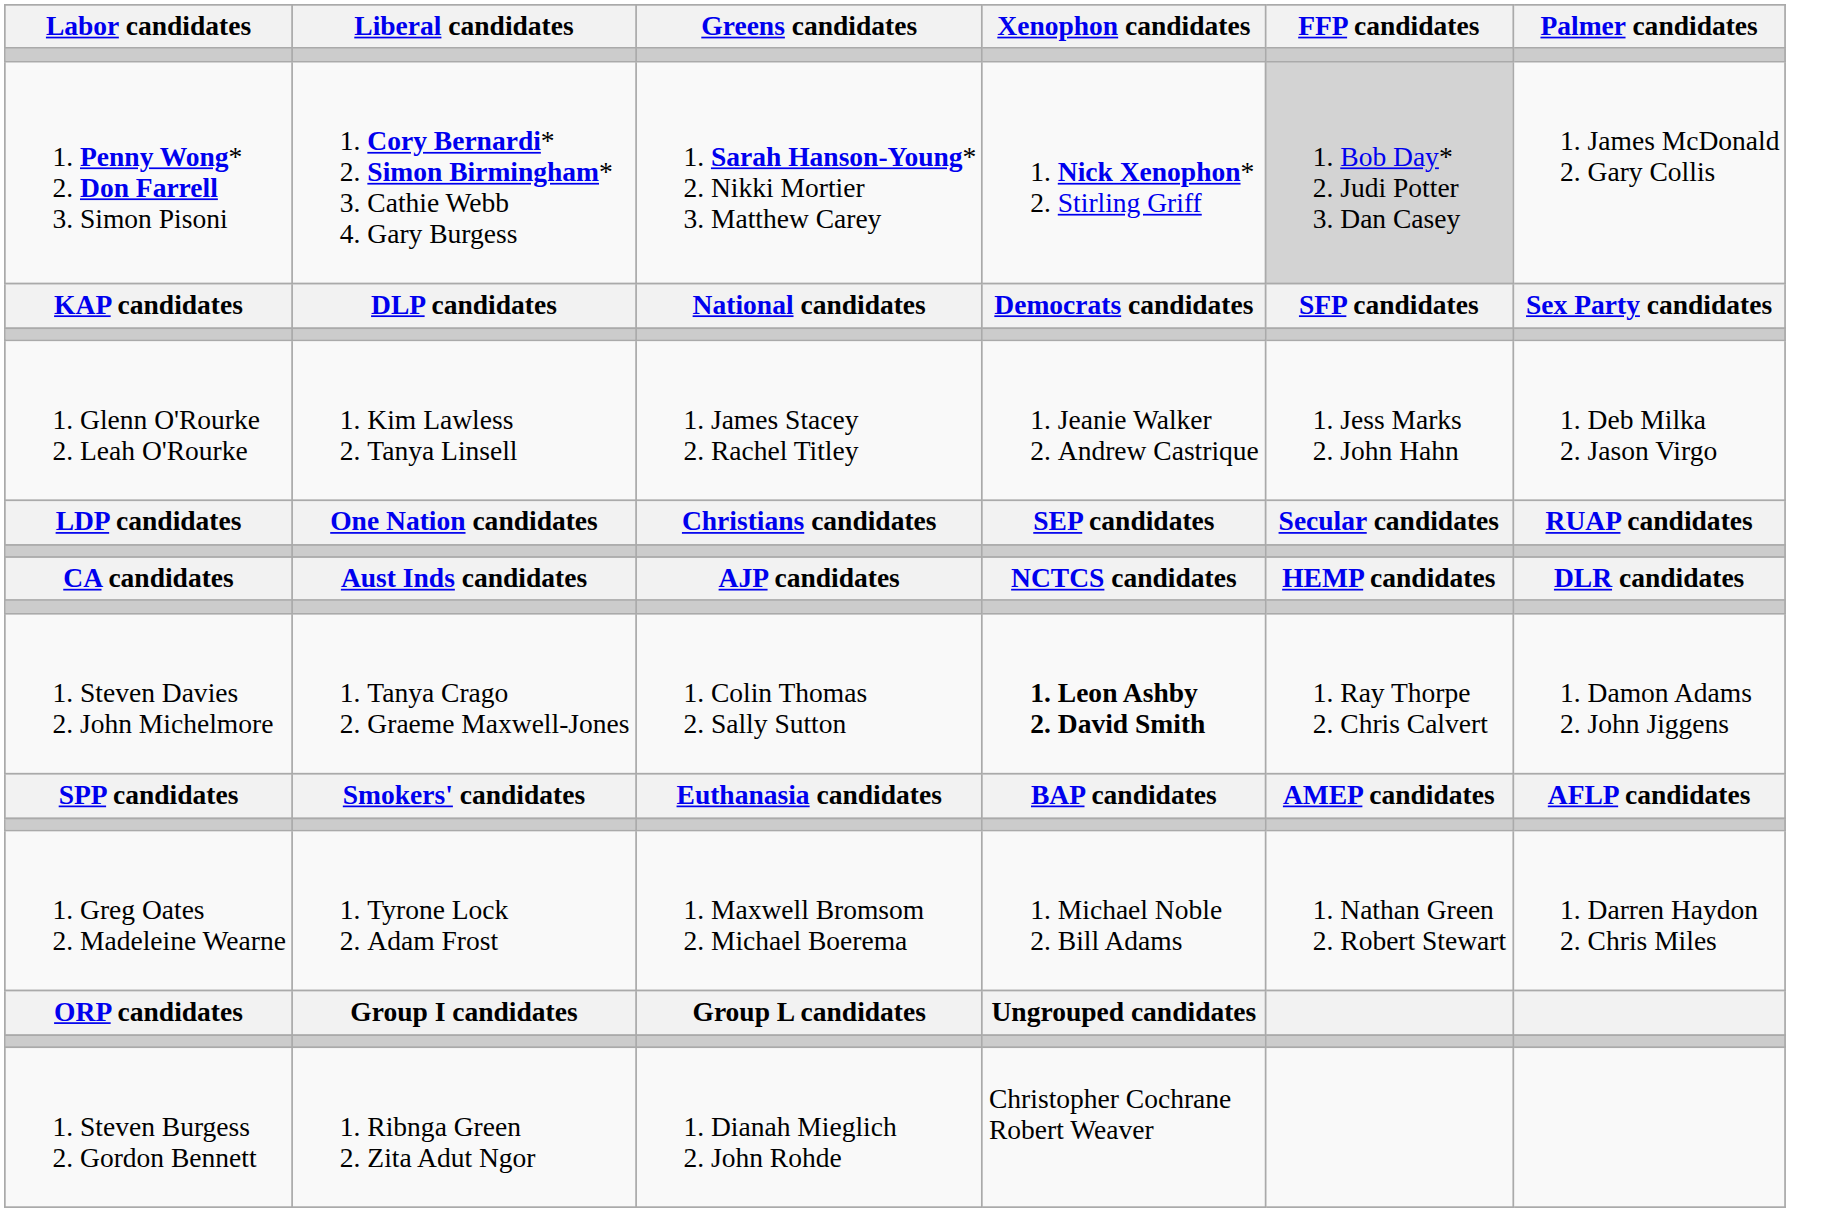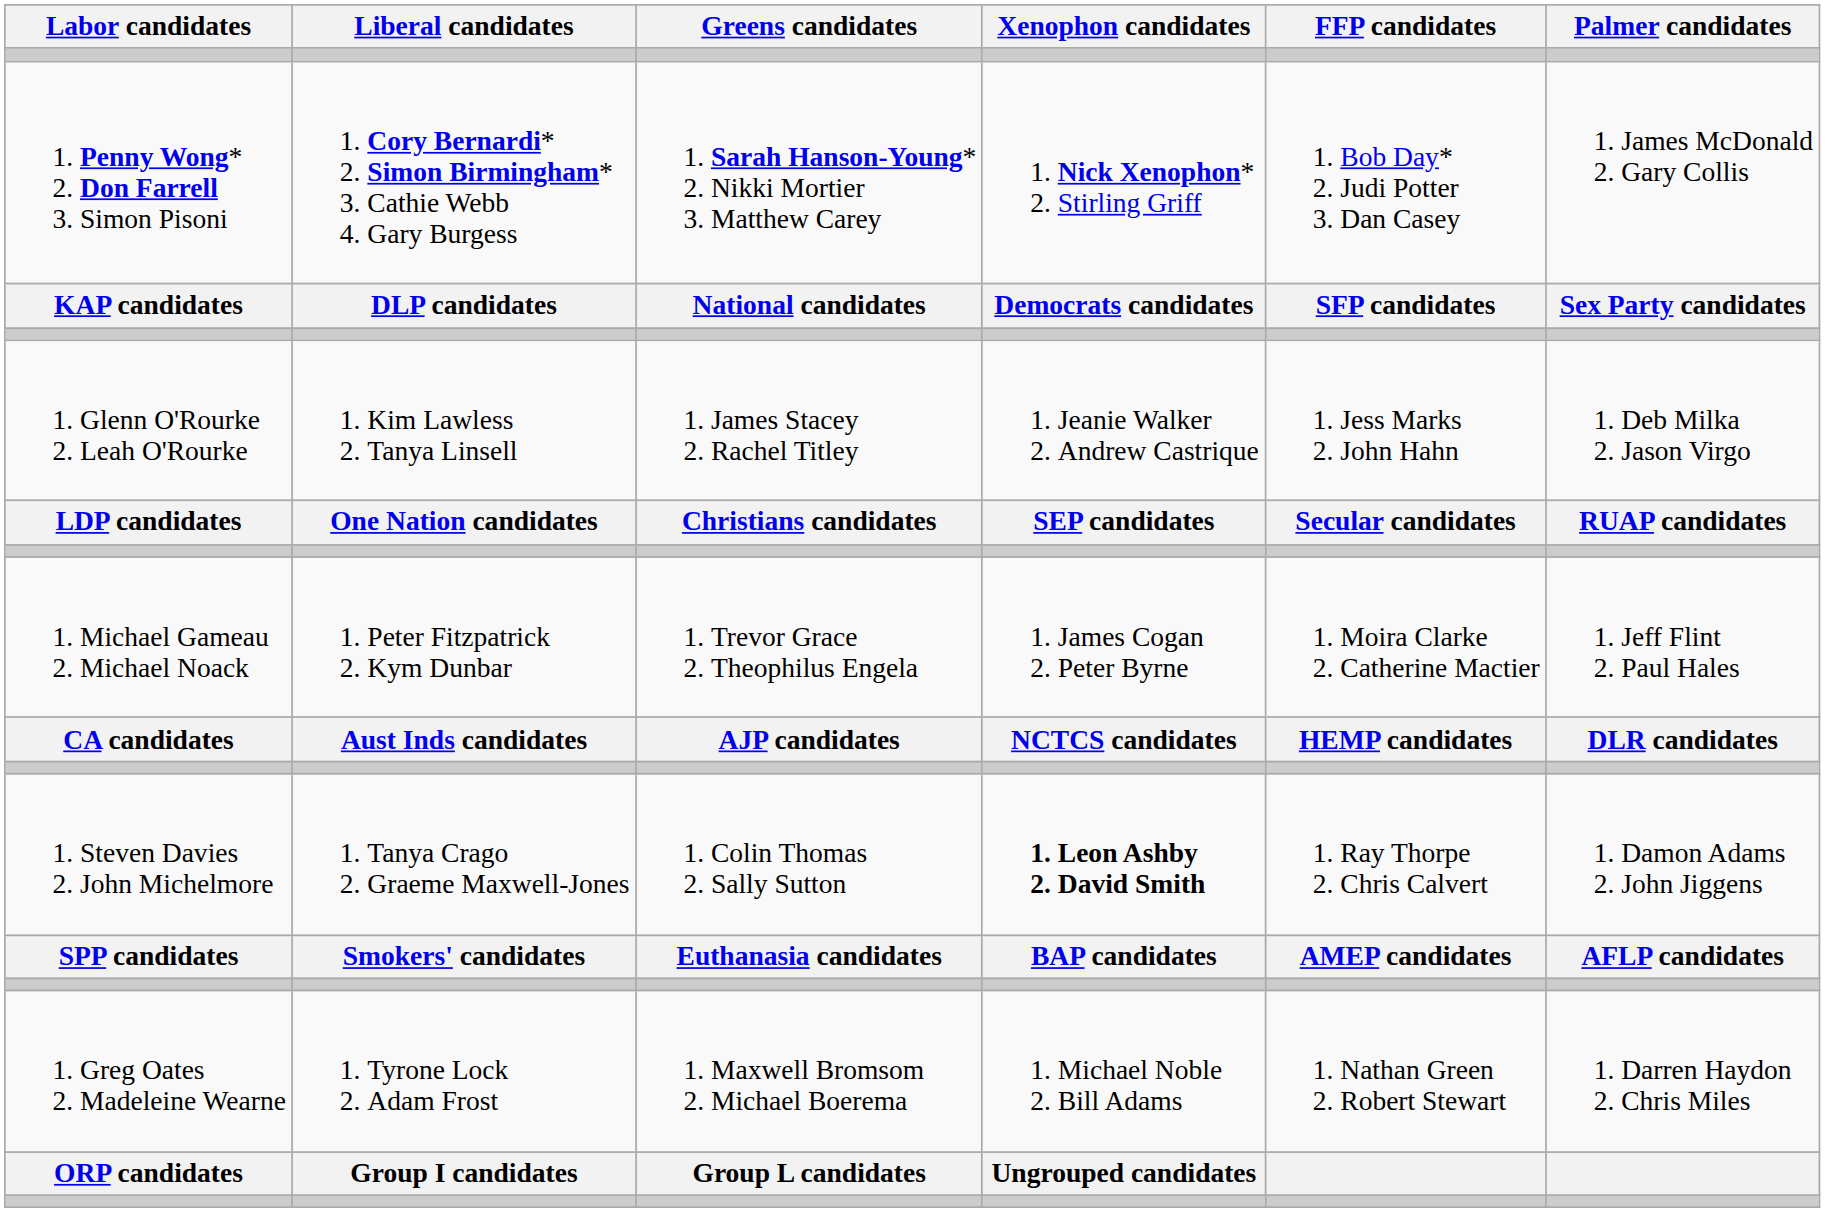(1389, 188) lightgrey background -> (1406, 188) no background
+ row: (149, 653)
- row: (149, 1143)
